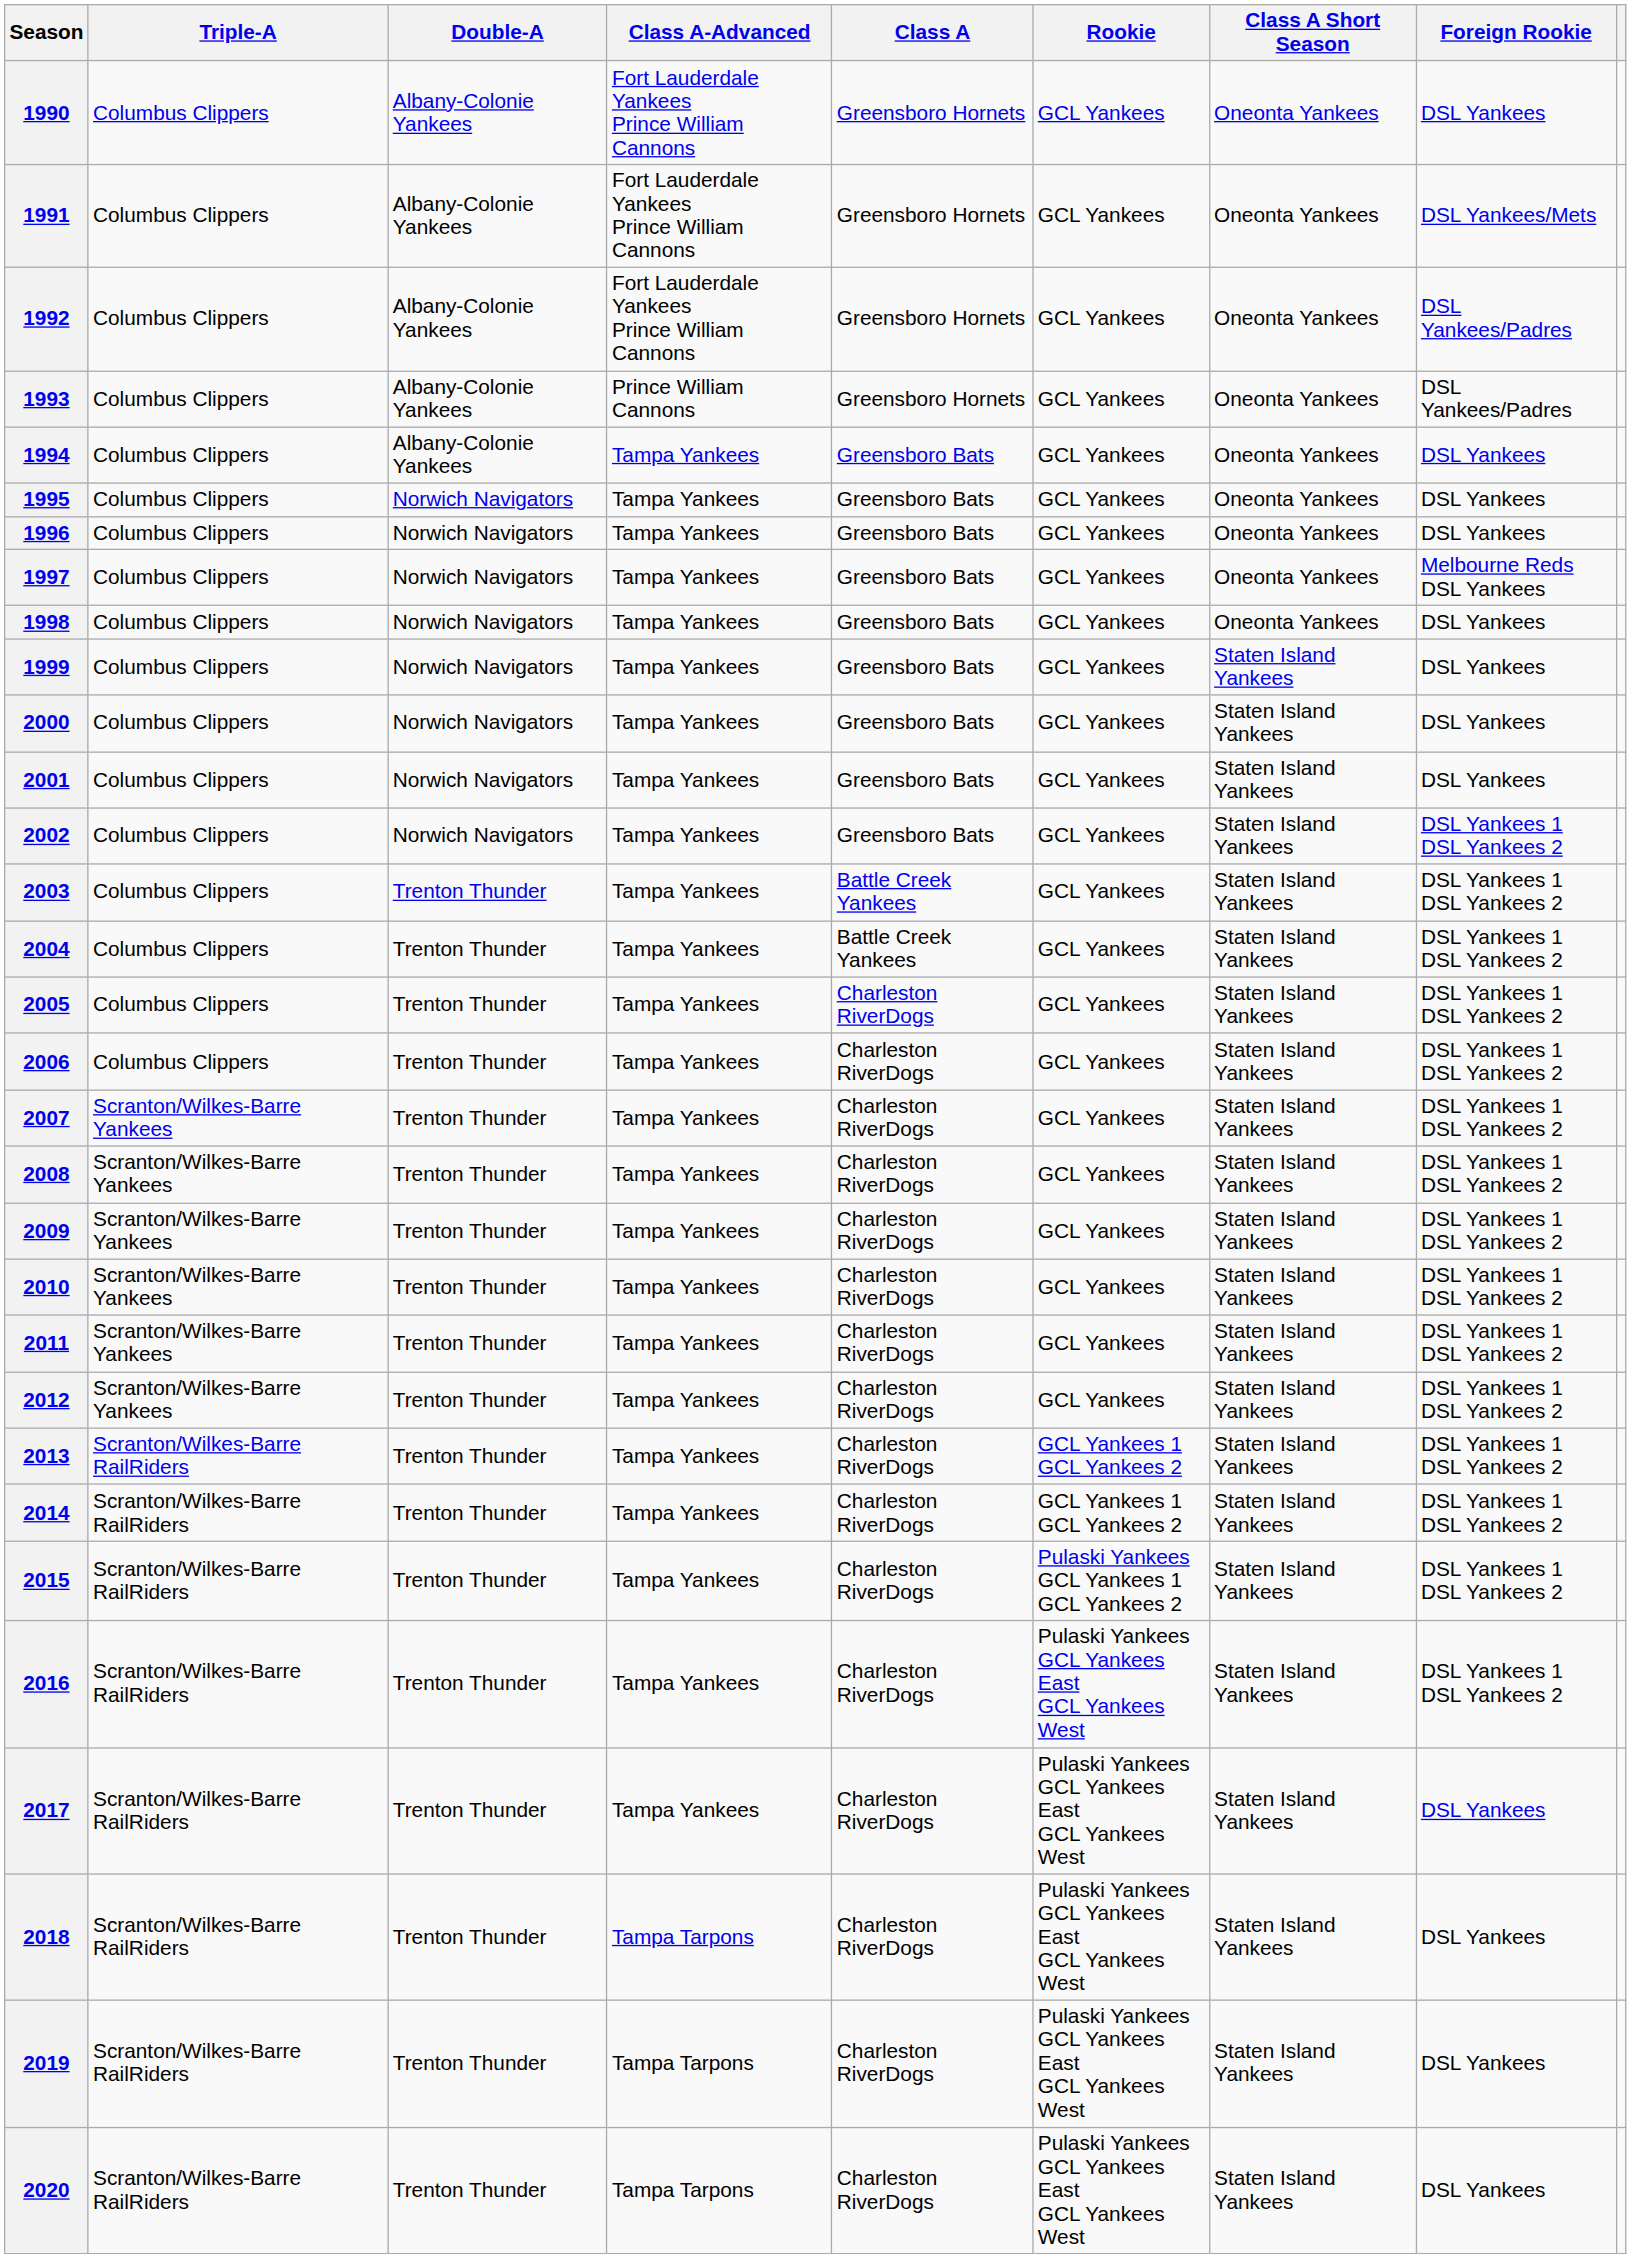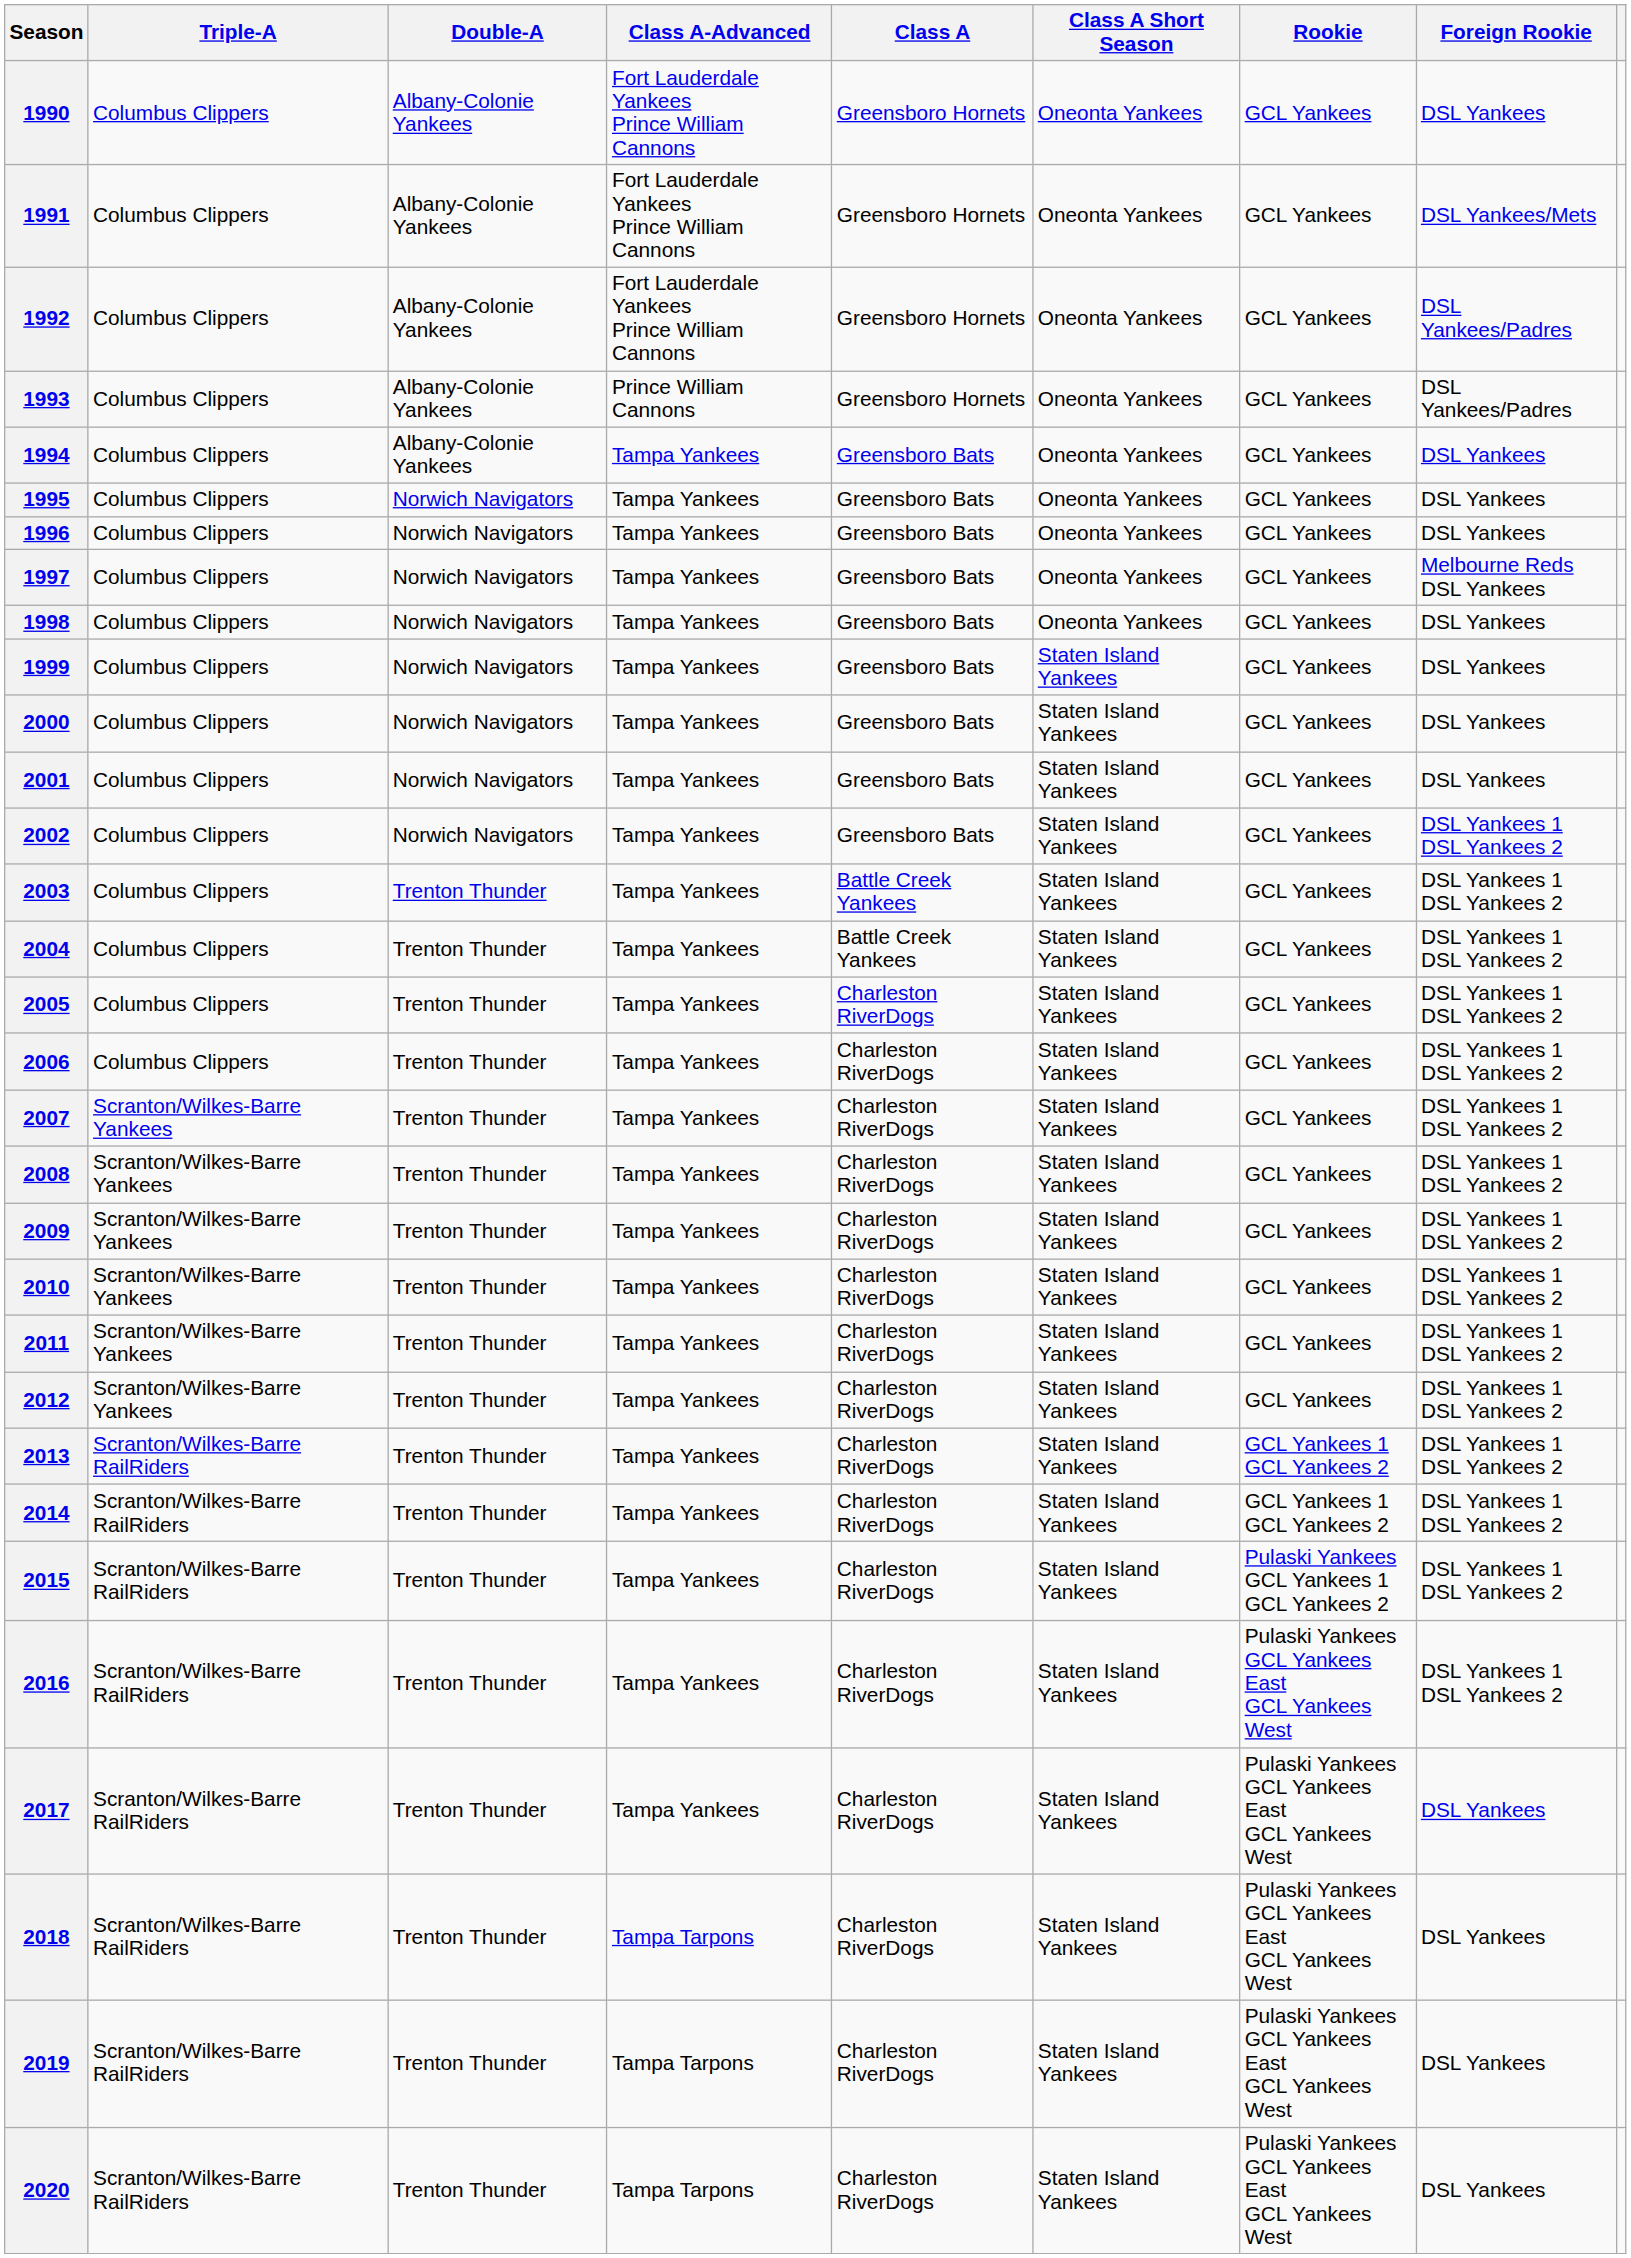columns swapped: (1313, 32) <-> (1121, 32)
